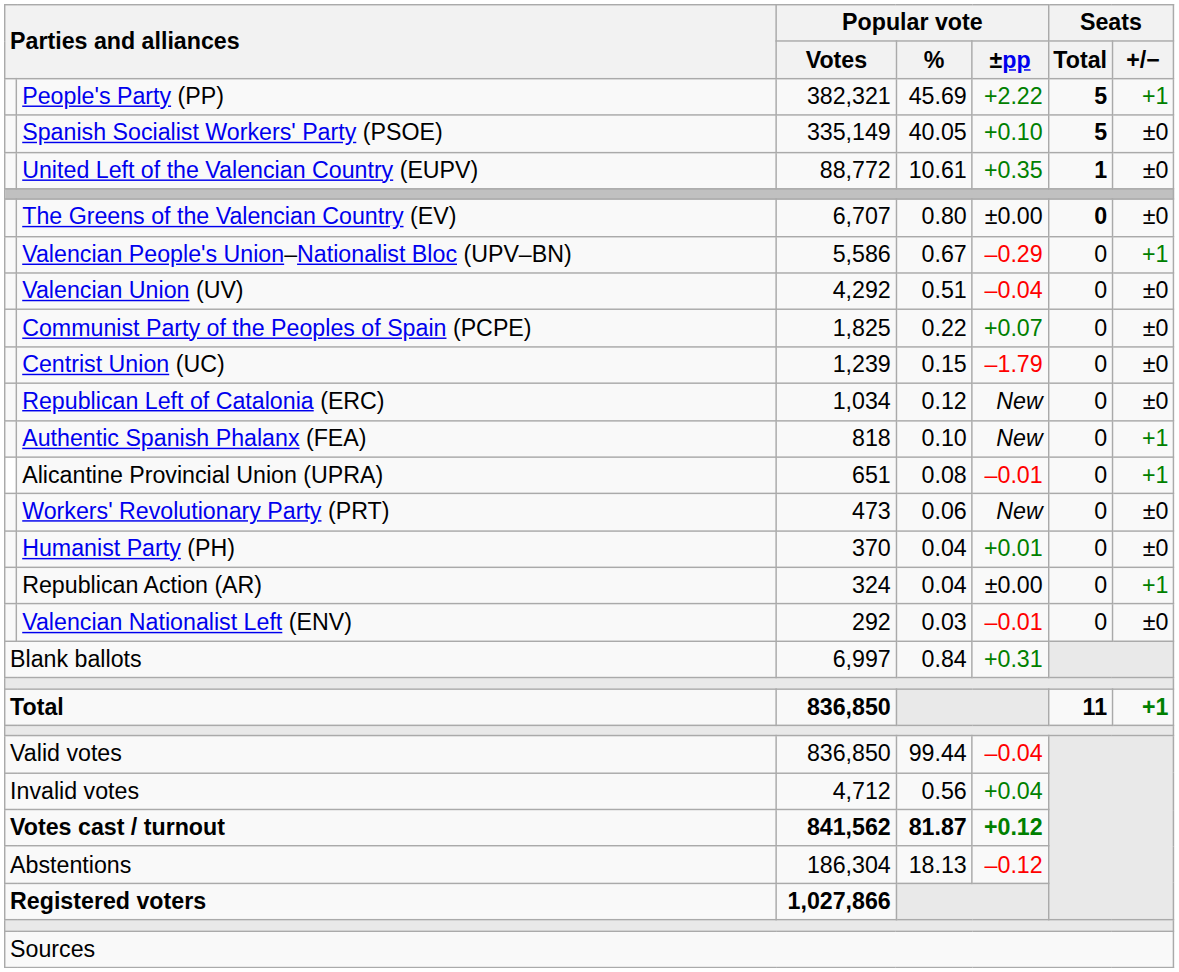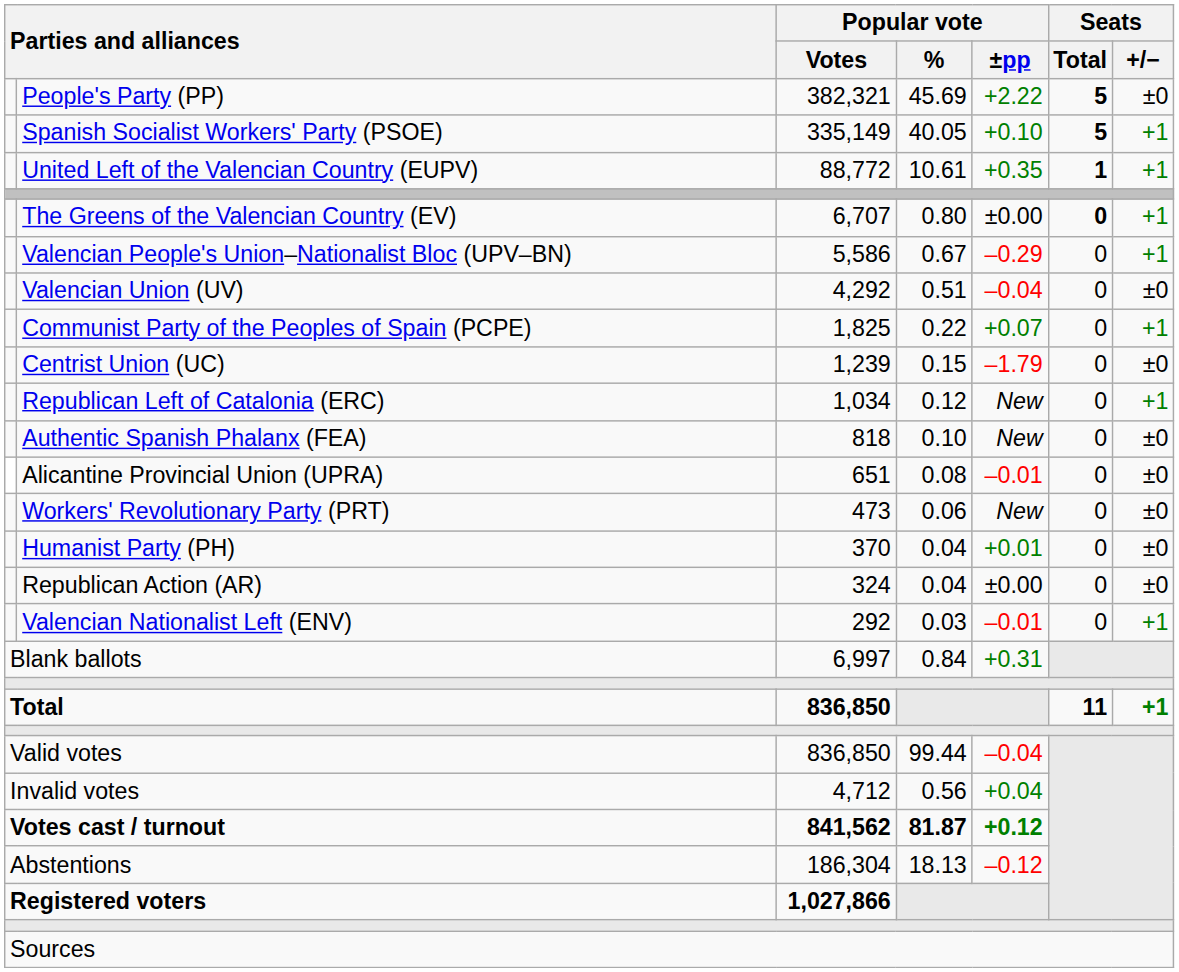(1155, 96) +1 -> (1156, 96) ±0
(1156, 133) ±0 -> (1155, 133) +1
(1156, 170) ±0 -> (1155, 170) +1
(1156, 217) ±0 -> (1155, 217) +1
(1156, 327) ±0 -> (1155, 327) +1
(1156, 401) ±0 -> (1155, 401) +1
(1155, 438) +1 -> (1156, 438) ±0
(1155, 475) +1 -> (1156, 475) ±0
(1155, 585) +1 -> (1156, 585) ±0
(1156, 622) ±0 -> (1155, 622) +1
